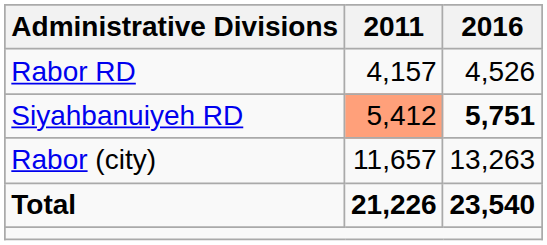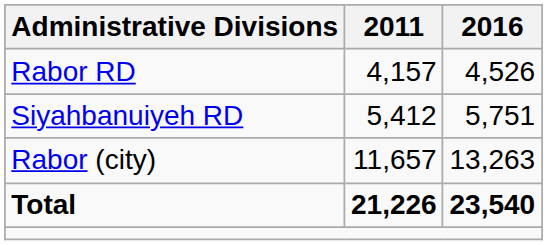(402, 115) lightsalmon background -> (402, 115) no background
(500, 115) bold -> (500, 115) normal
